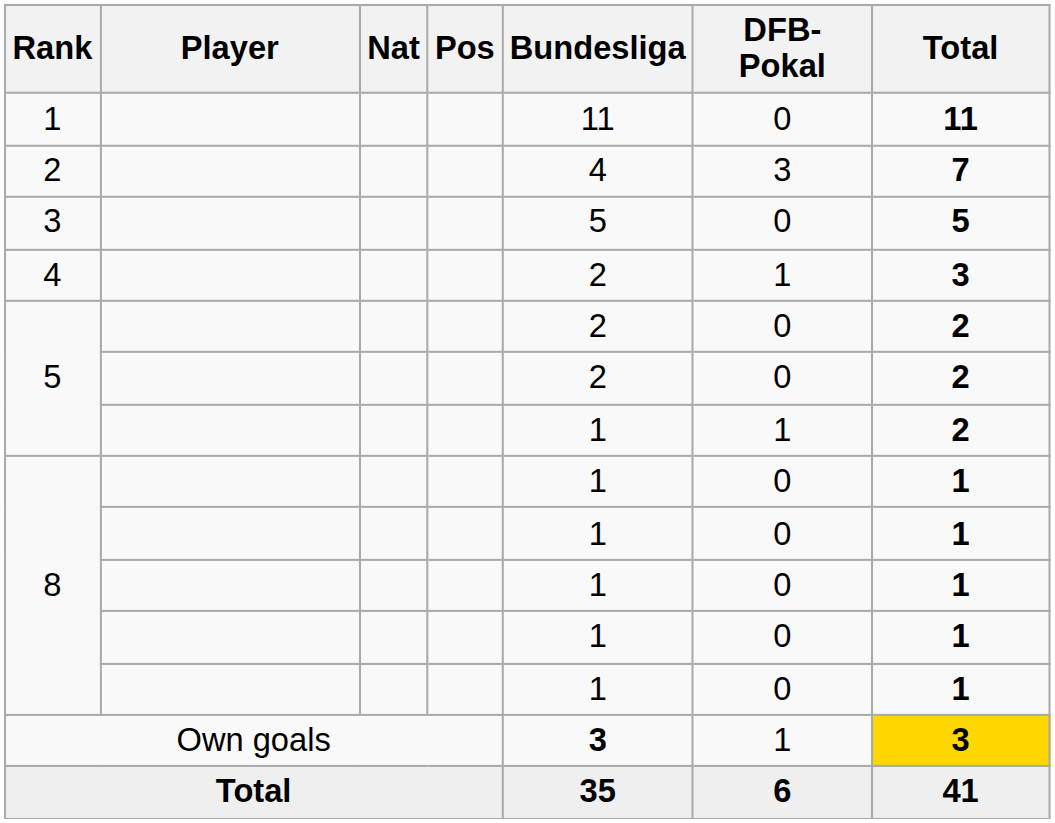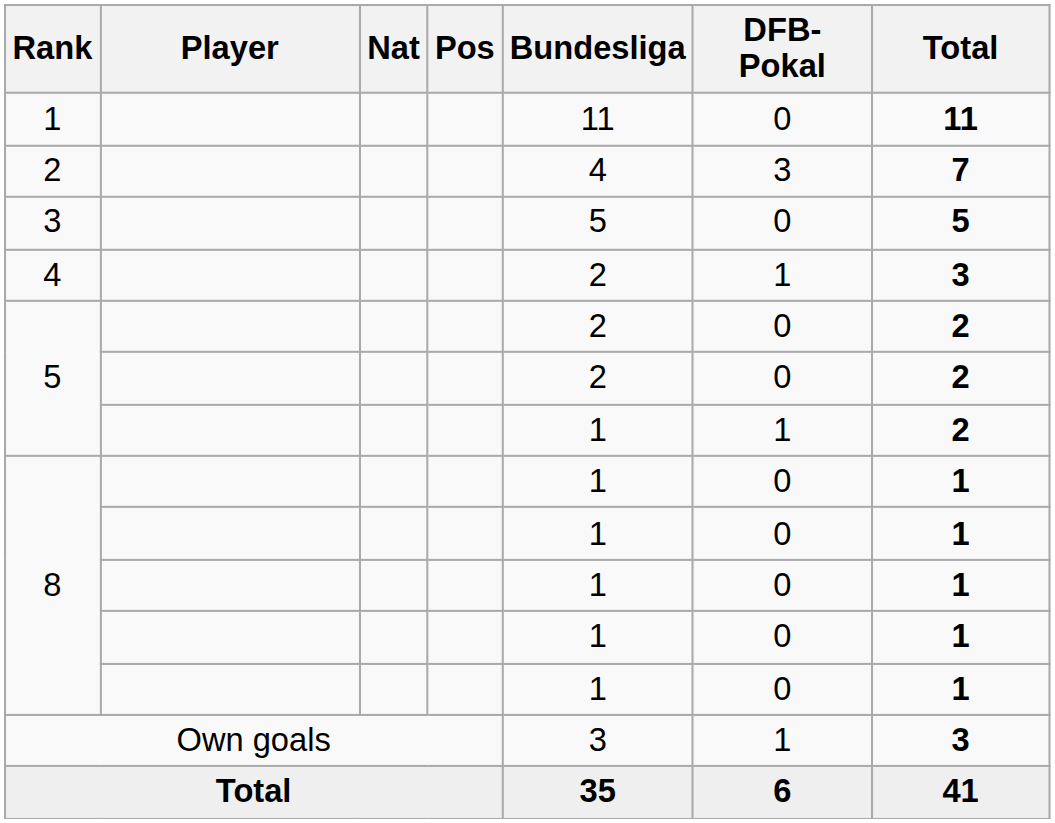(598, 740) bold -> (598, 740) normal
(961, 740) gold background -> (961, 740) no background
